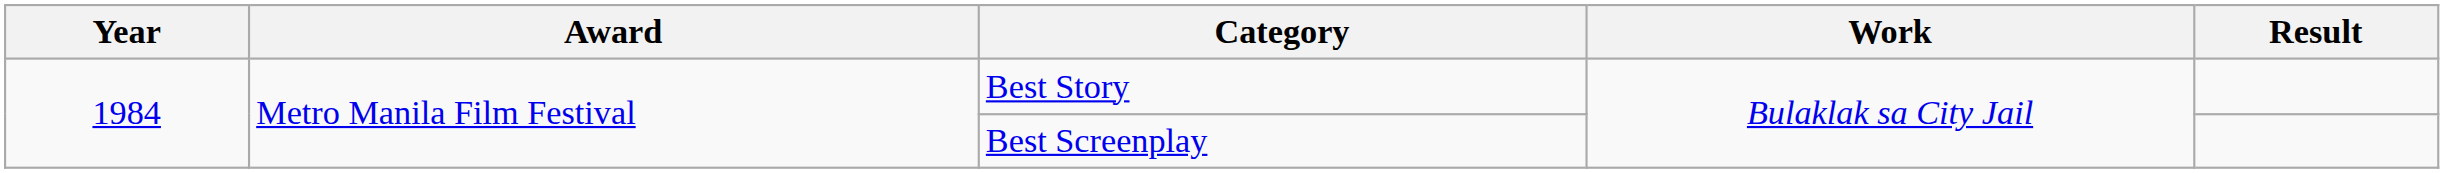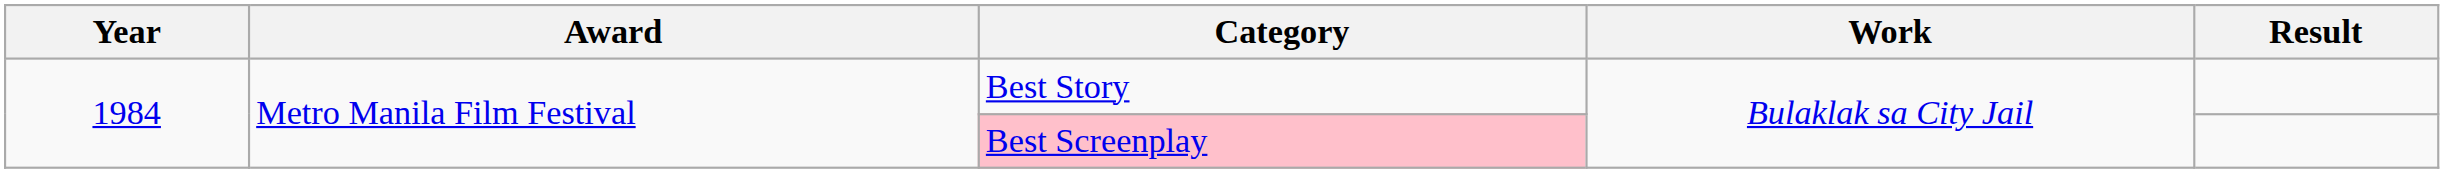(1097, 140) no background -> (1097, 140) pink background
